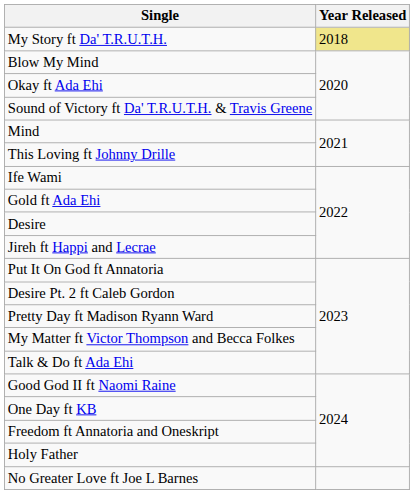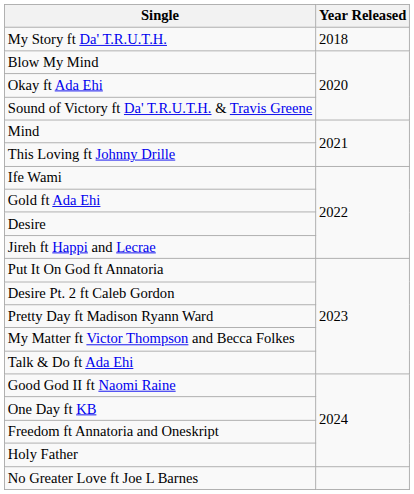(333, 39) khaki background -> (333, 39) no background
